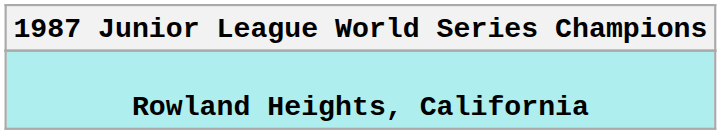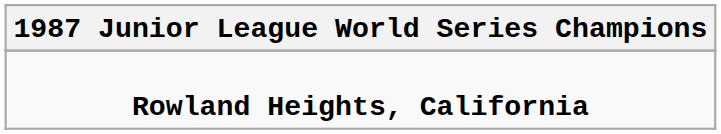(360, 107) paleturquoise background -> (360, 107) no background
